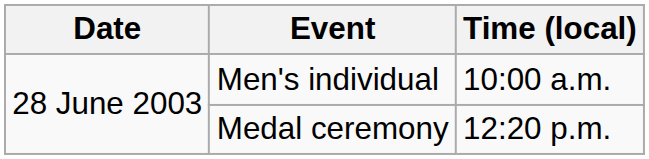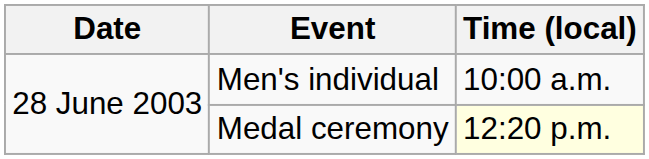(537, 128) no background -> (537, 128) lightyellow background
